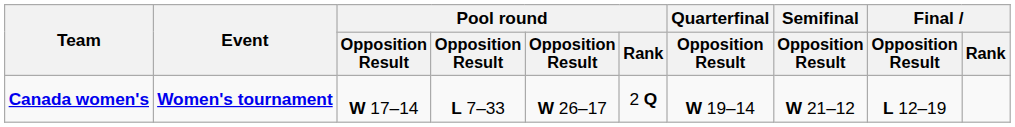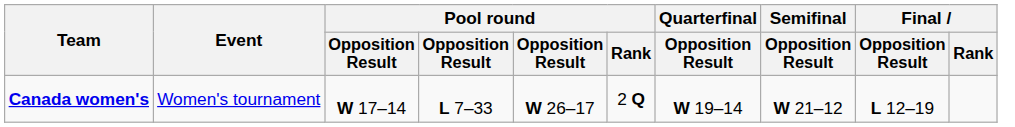(245, 99) bold -> (239, 99) normal
